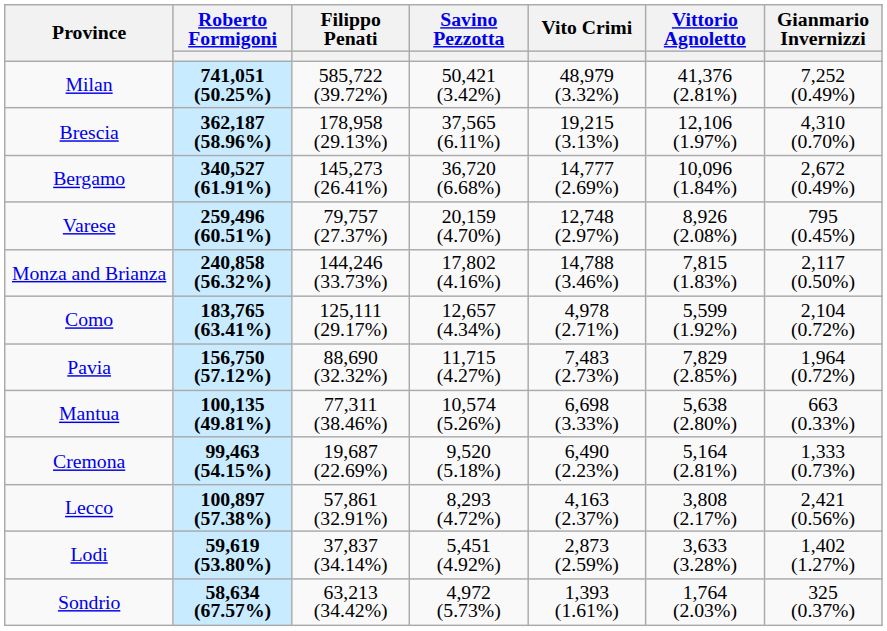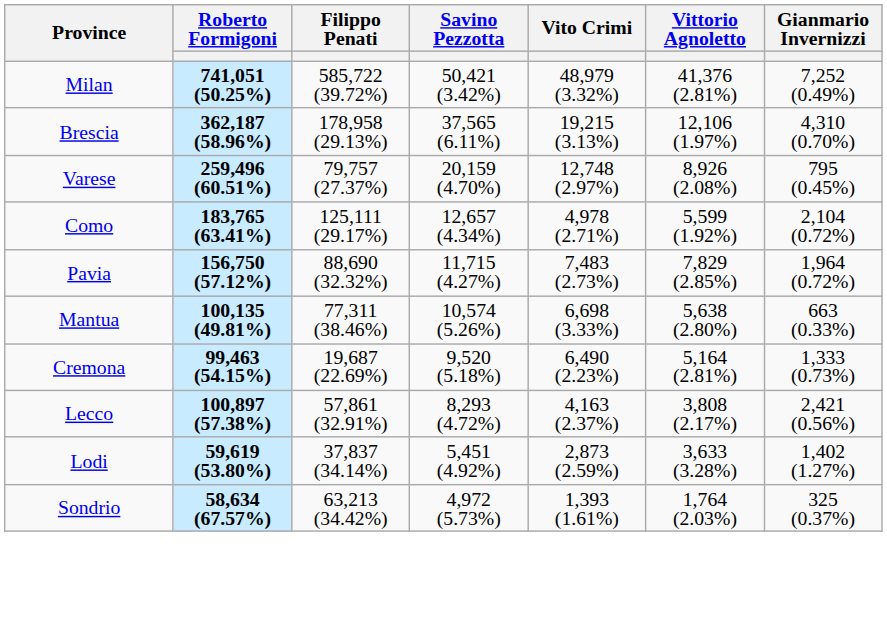- row: (89, 178)
- row: (89, 272)
